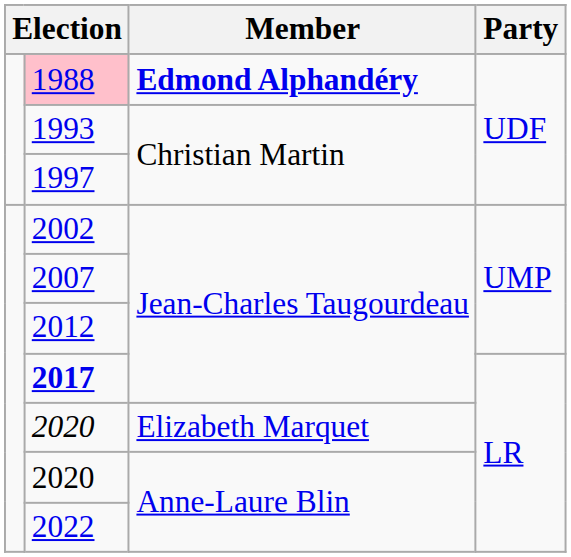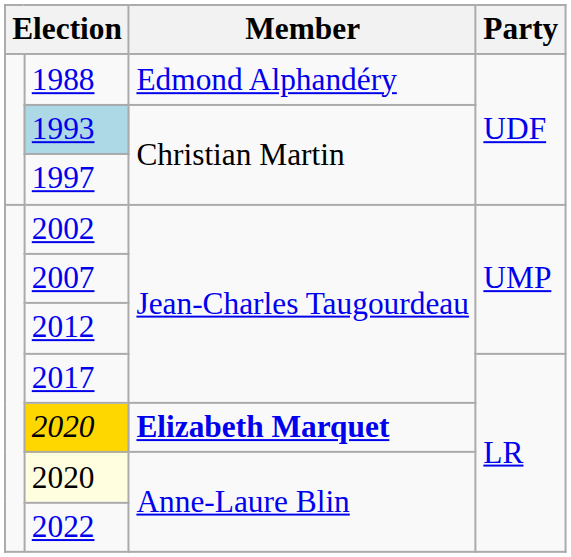(63, 79) pink background -> (63, 79) no background
(277, 79) bold -> (267, 79) normal
(63, 128) no background -> (63, 128) lightblue background
(63, 377) bold -> (63, 377) normal
(63, 427) no background -> (63, 427) gold background
(253, 427) normal -> (263, 427) bold
(63, 476) no background -> (63, 476) lightyellow background
